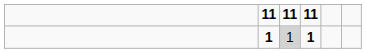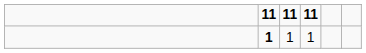(290, 37) lightgrey background -> (290, 37) no background
(311, 37) bold -> (311, 37) normal
